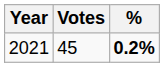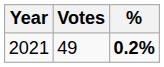(67, 47) 45 -> (67, 47) 49
